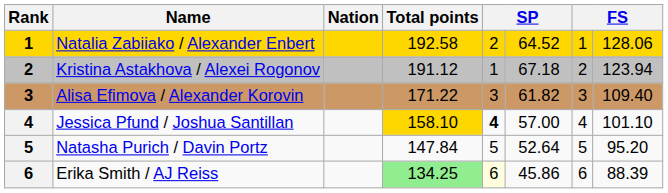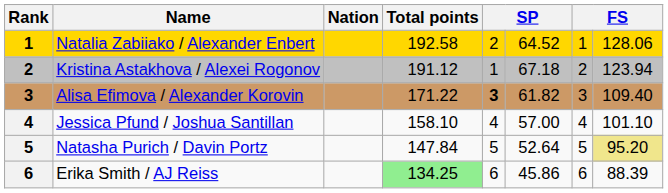(494, 95) normal -> (494, 95) bold
(433, 122) gold background -> (433, 122) no background
(494, 122) bold -> (494, 122) normal
(628, 148) no background -> (628, 148) khaki background
(494, 174) lightyellow background -> (494, 174) no background
